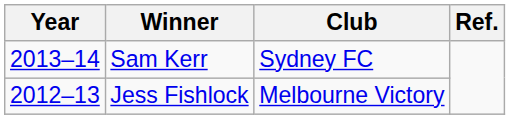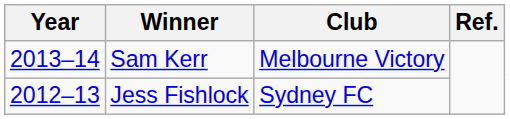(316, 59) Sydney FC -> (352, 59) Melbourne Victory
(352, 95) Melbourne Victory -> (316, 95) Sydney FC
